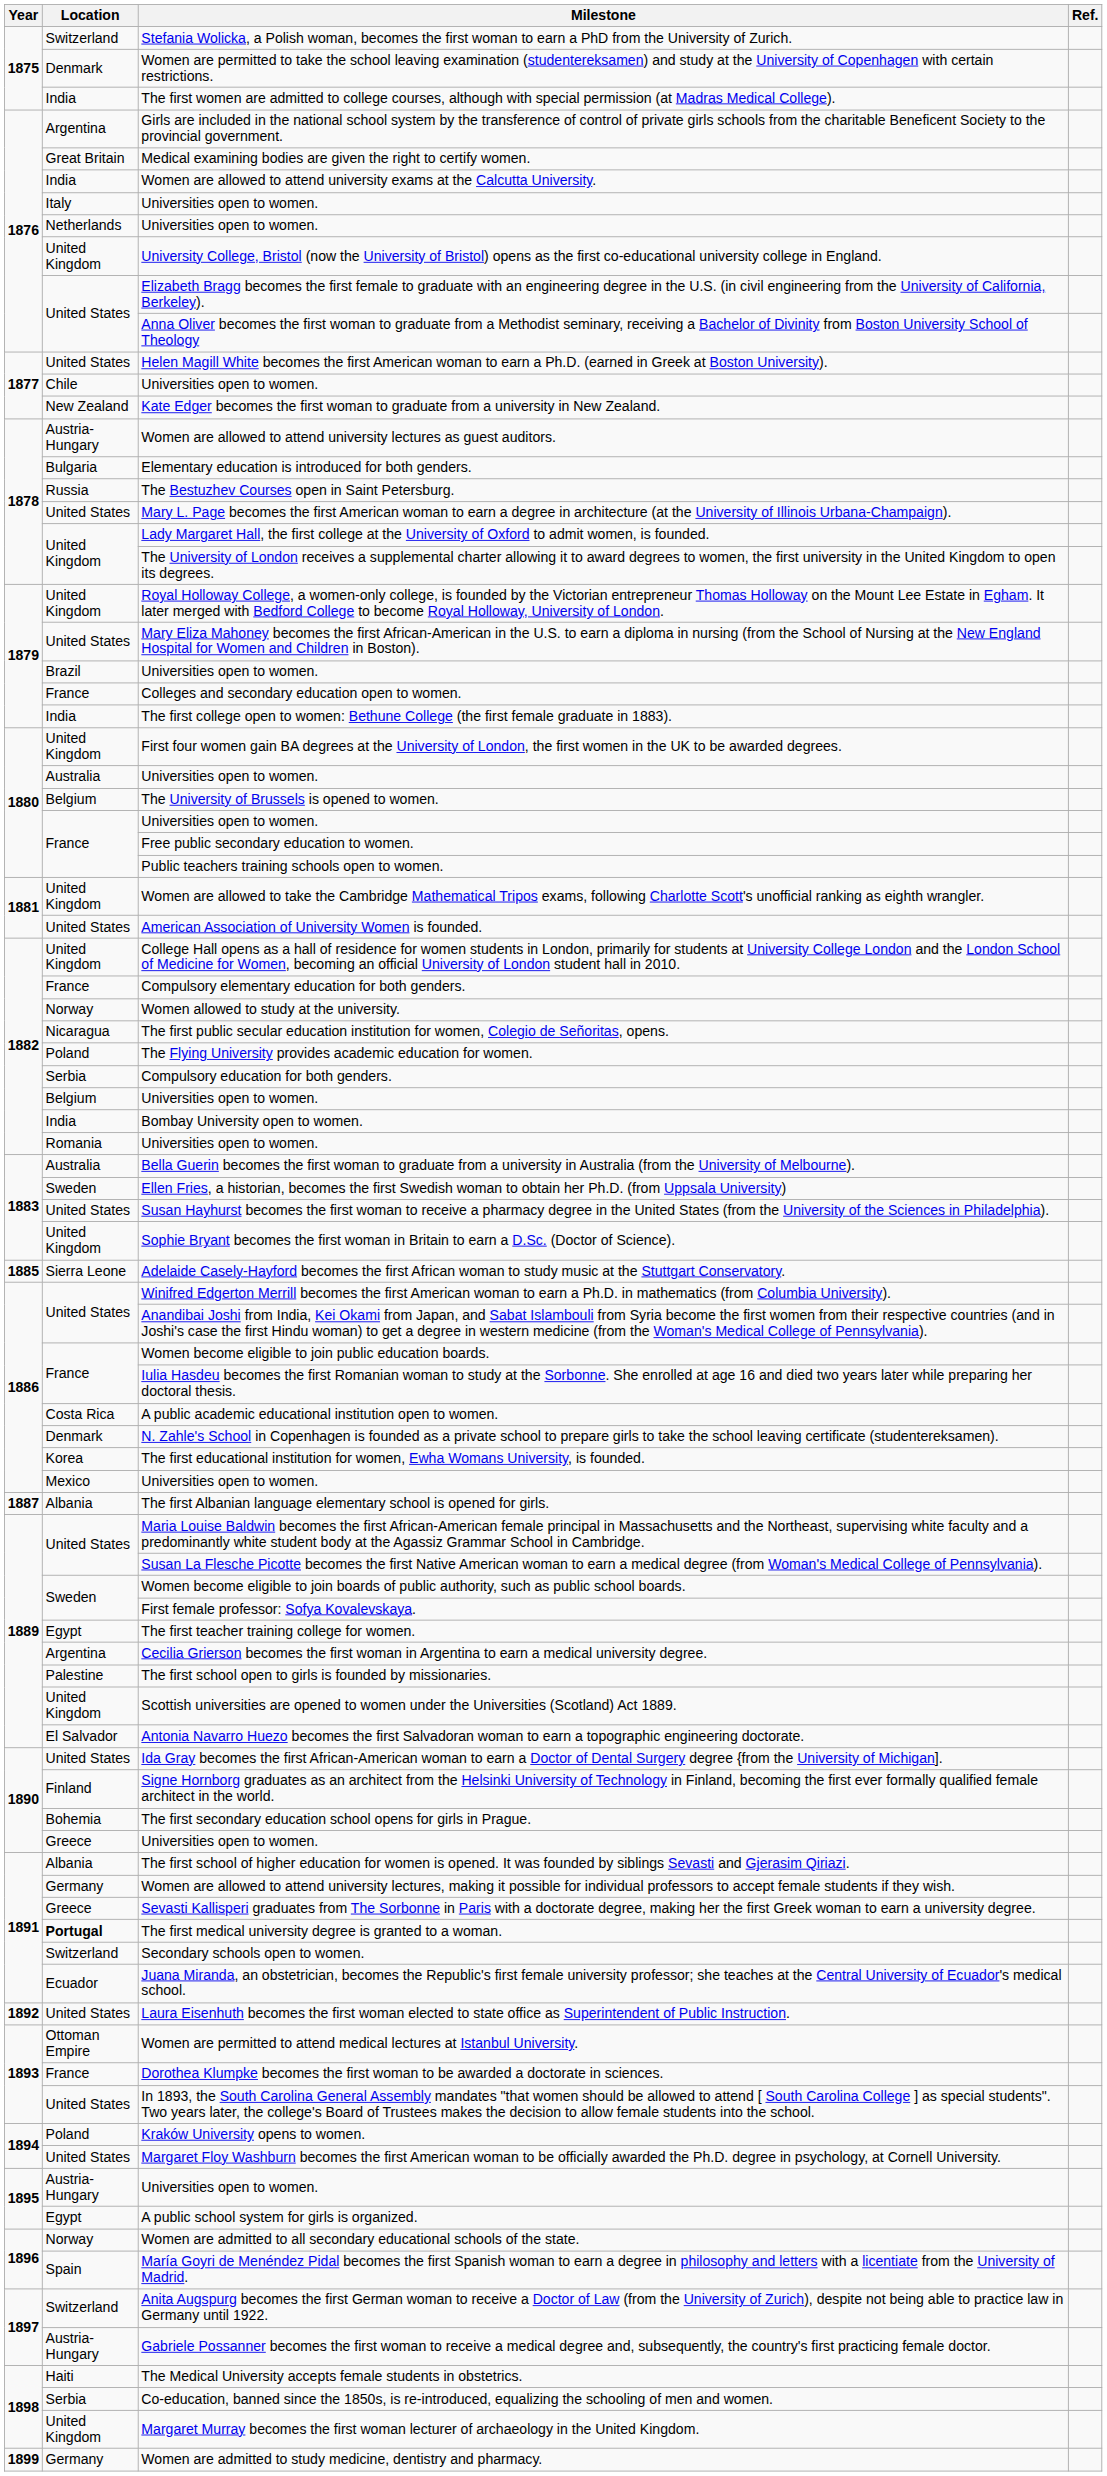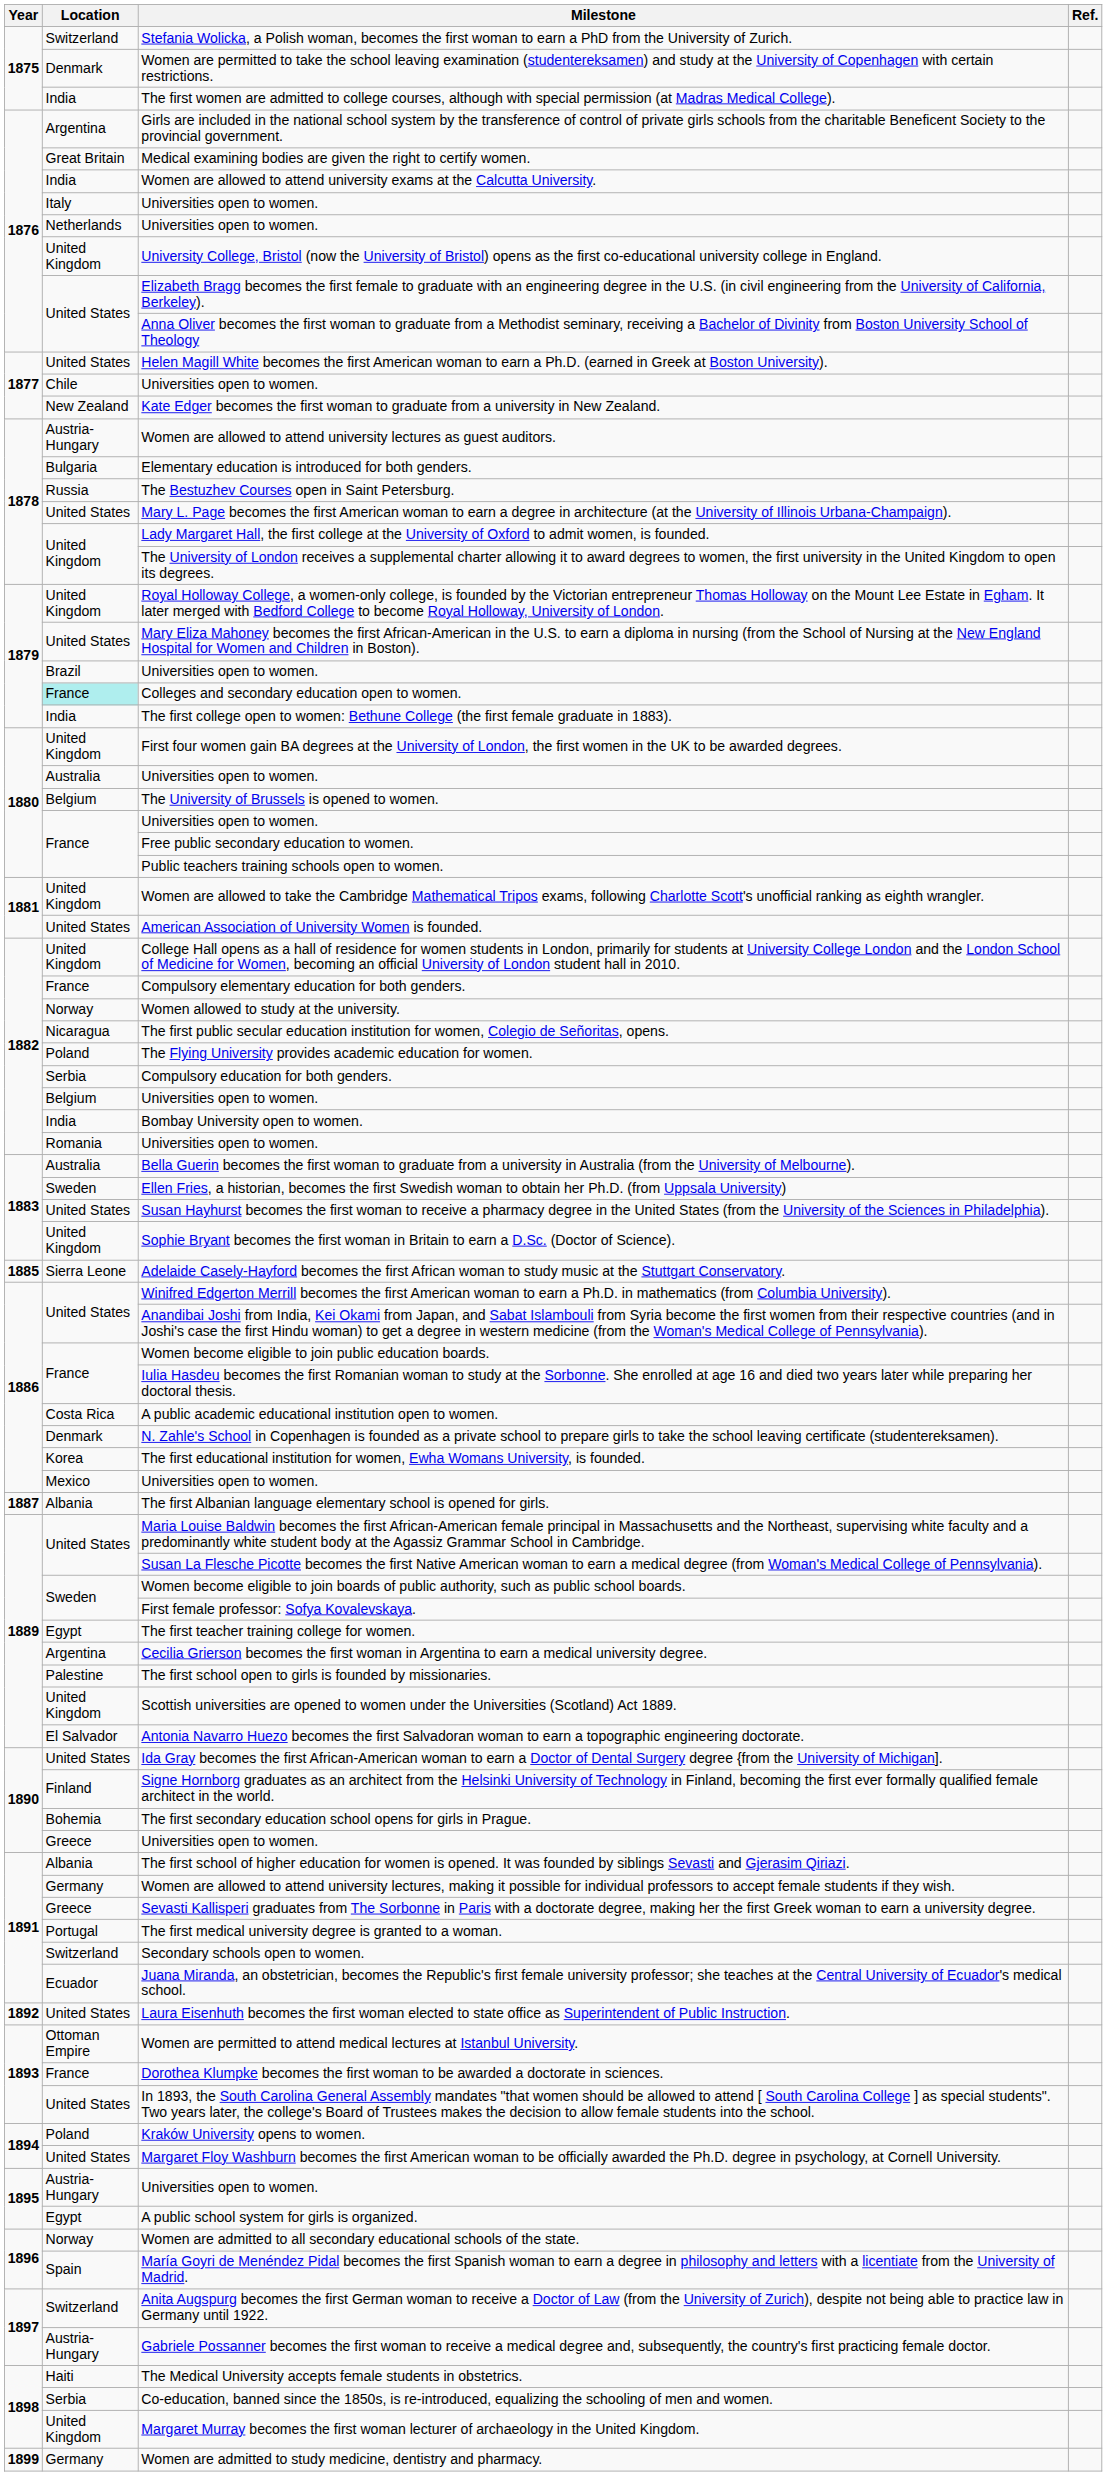(67, 694) no background -> (67, 694) paleturquoise background
(74, 1930) bold -> (72, 1930) normal
